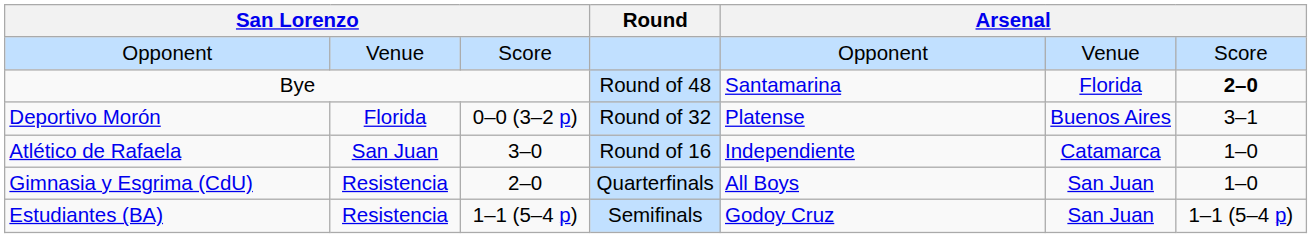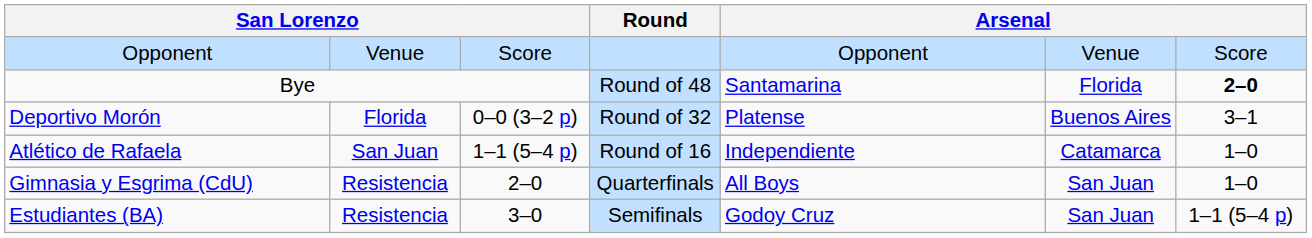(525, 150) 3–0 -> (525, 150) 1–1 (5–4 p)
(525, 215) 1–1 (5–4 p) -> (525, 215) 3–0
